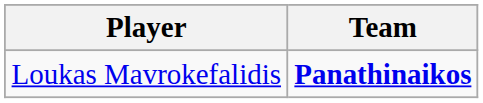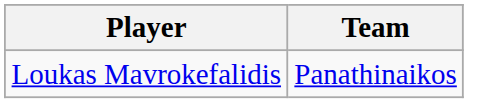(383, 73) bold -> (376, 73) normal
